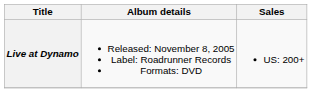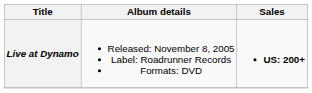(272, 59) normal -> (272, 59) bold
